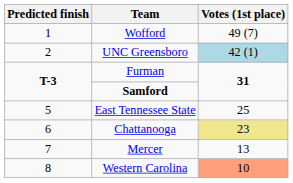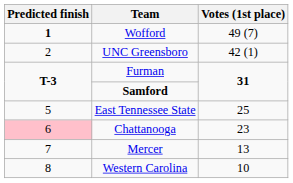(48, 33) normal -> (48, 33) bold
(243, 52) lightblue background -> (243, 52) no background
(48, 129) no background -> (48, 129) pink background
(243, 129) khaki background -> (243, 129) no background
(243, 168) lightsalmon background -> (243, 168) no background
